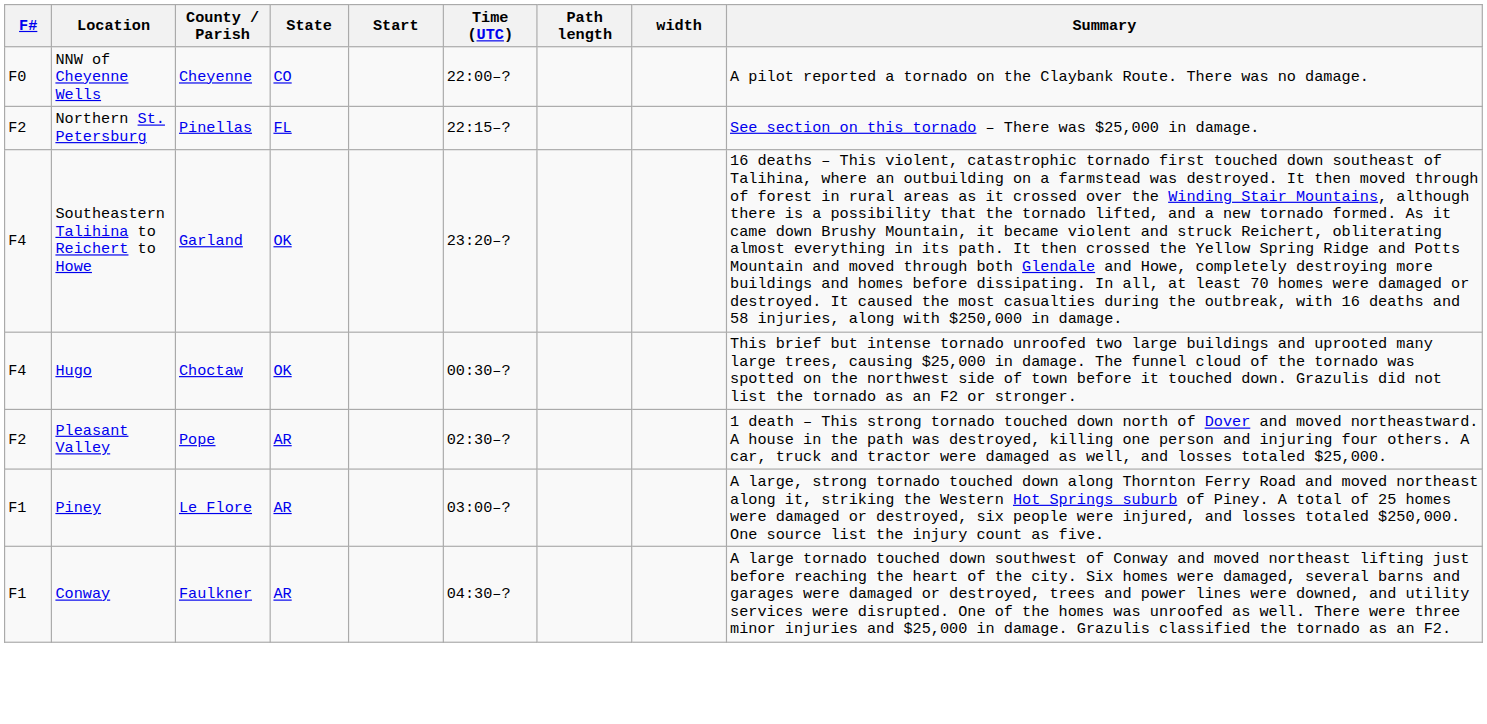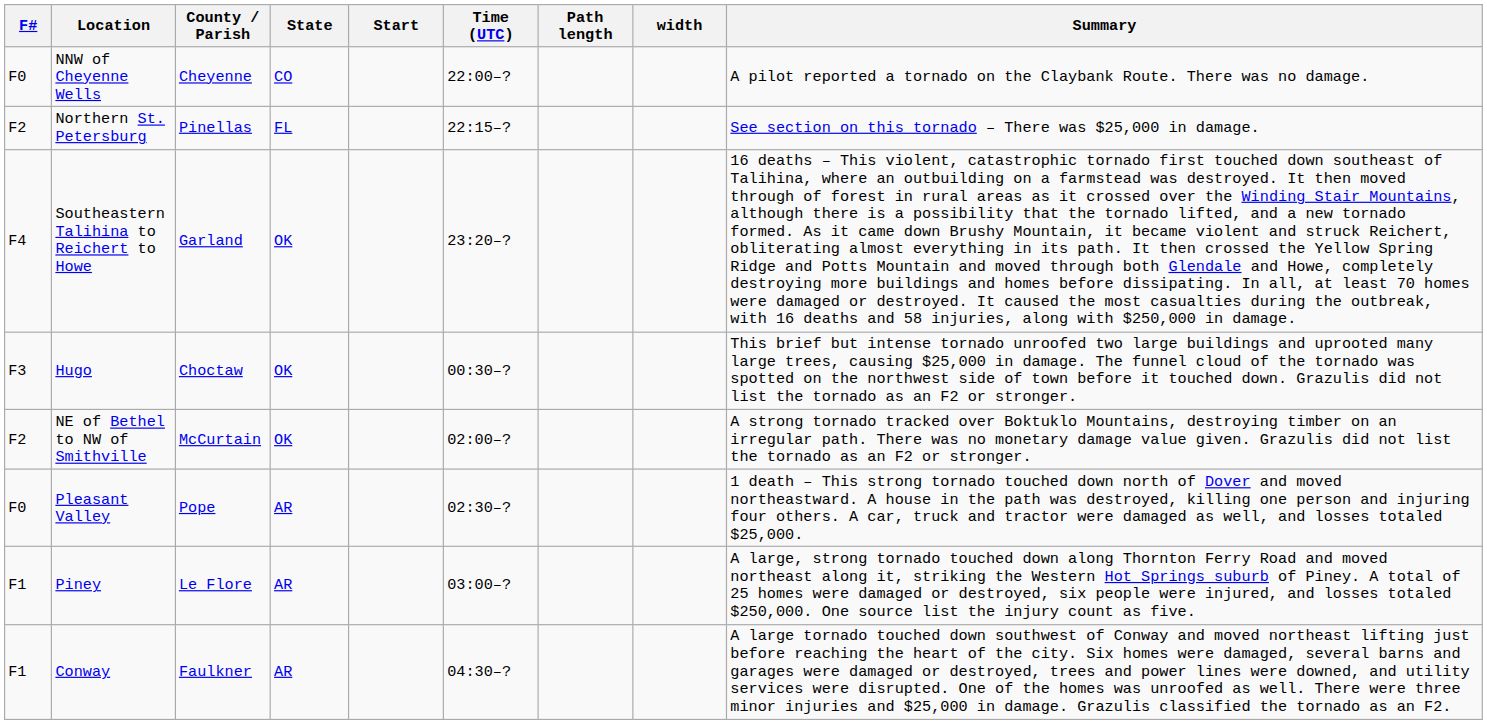(17, 371) F4 -> (17, 371) F3
+ row: (110, 439)
(17, 439) F2 -> (17, 508) F0
